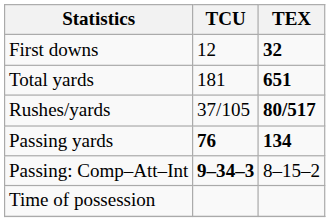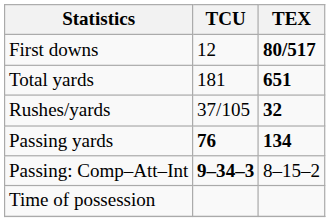(272, 49) 32 -> (289, 49) 80/517
(289, 110) 80/517 -> (272, 110) 32
